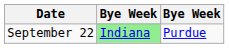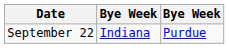(125, 34) lightgreen background -> (125, 34) no background
